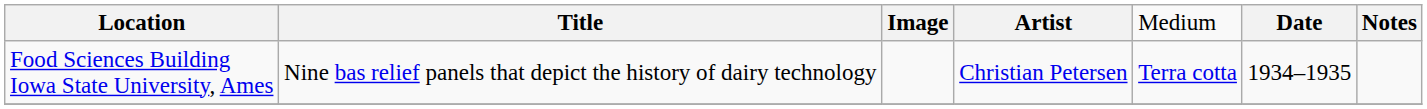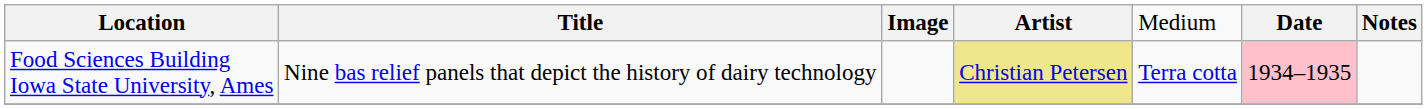(1043, 72) no background -> (1043, 72) khaki background
(1299, 72) no background -> (1299, 72) pink background
